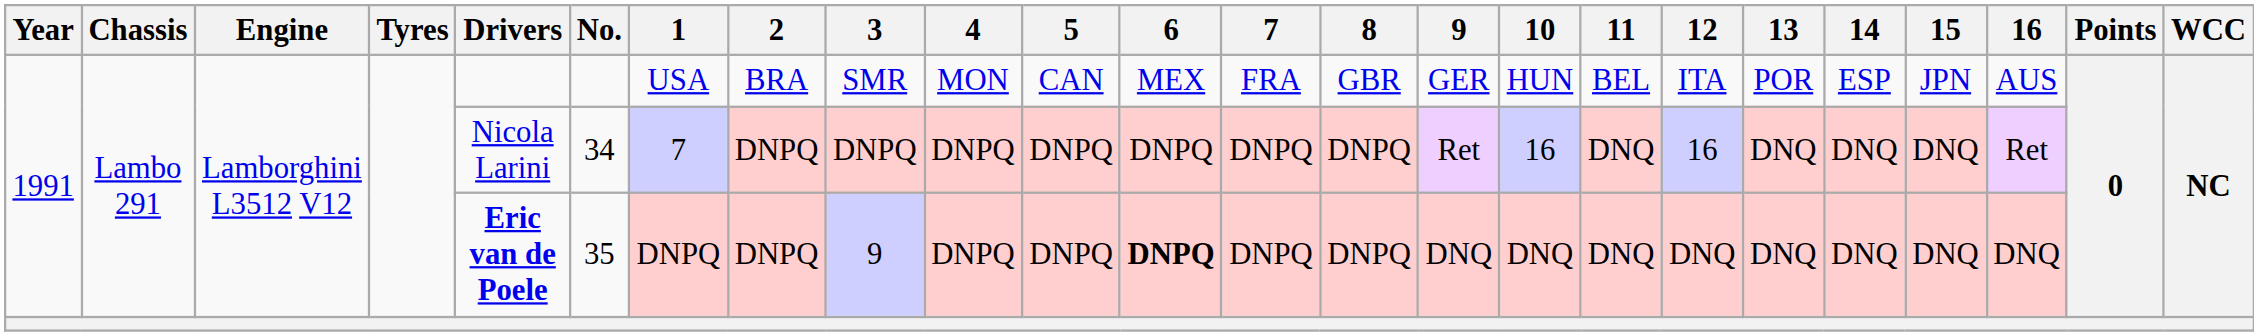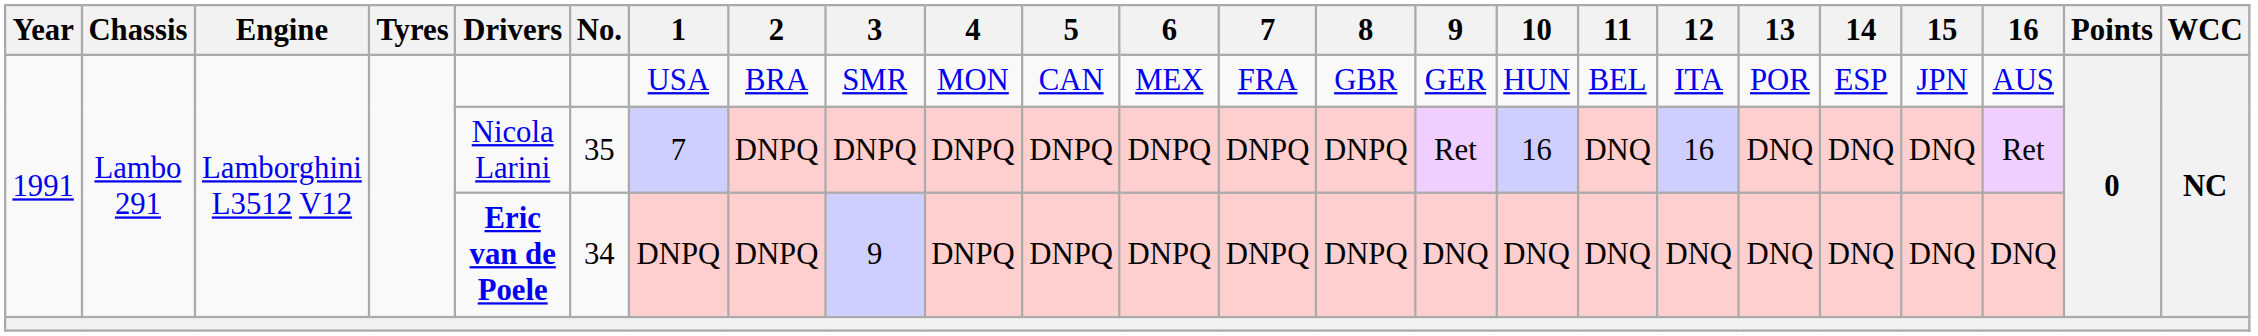(599, 148) 34 -> (599, 148) 35
(599, 253) 35 -> (599, 253) 34
(1171, 253) bold -> (1169, 253) normal
